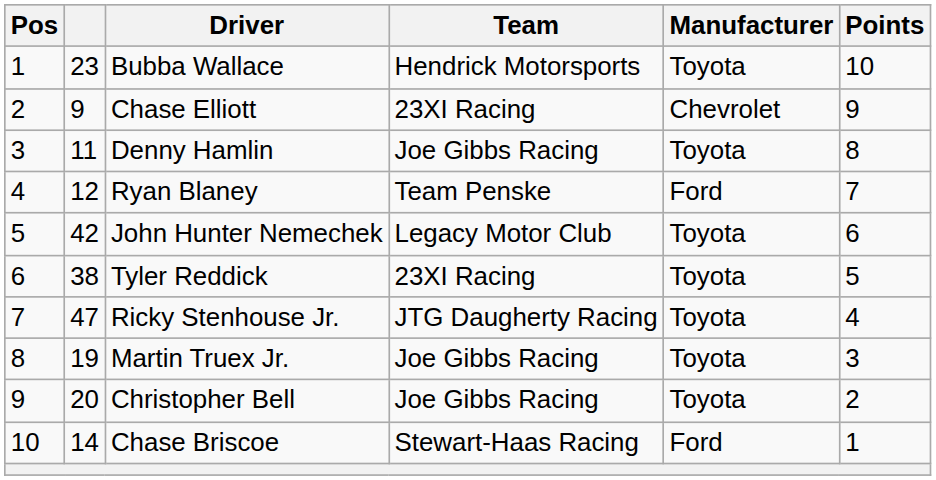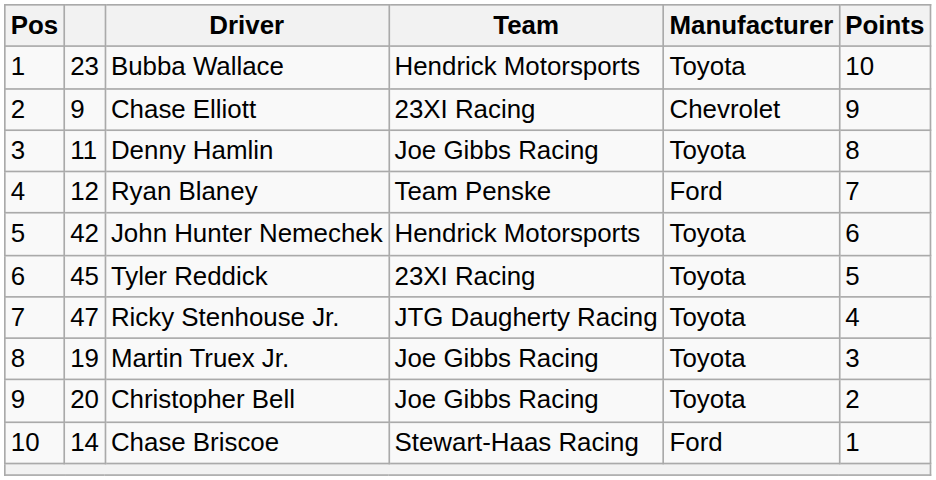(503, 233) Legacy Motor Club -> (517, 233) Hendrick Motorsports
(85, 274) 38 -> (85, 274) 45
